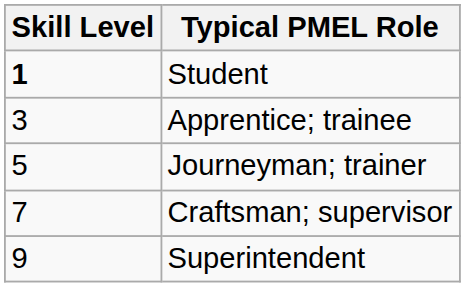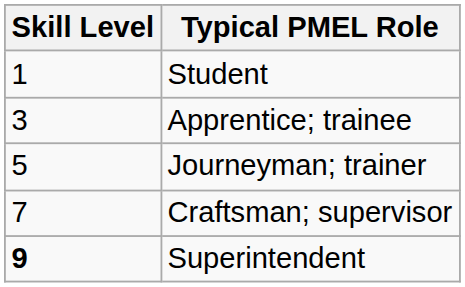(20, 73) bold -> (20, 73) normal
(20, 258) normal -> (20, 258) bold
